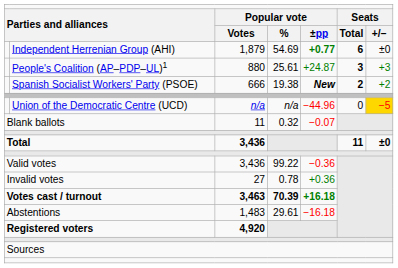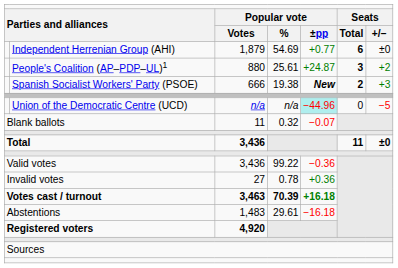(322, 49) bold -> (322, 49) normal
(385, 67) +3 -> (385, 67) +2
(385, 85) +2 -> (385, 85) +3
(319, 106) no background -> (319, 106) paleturquoise background
(385, 106) gold background -> (385, 106) no background
